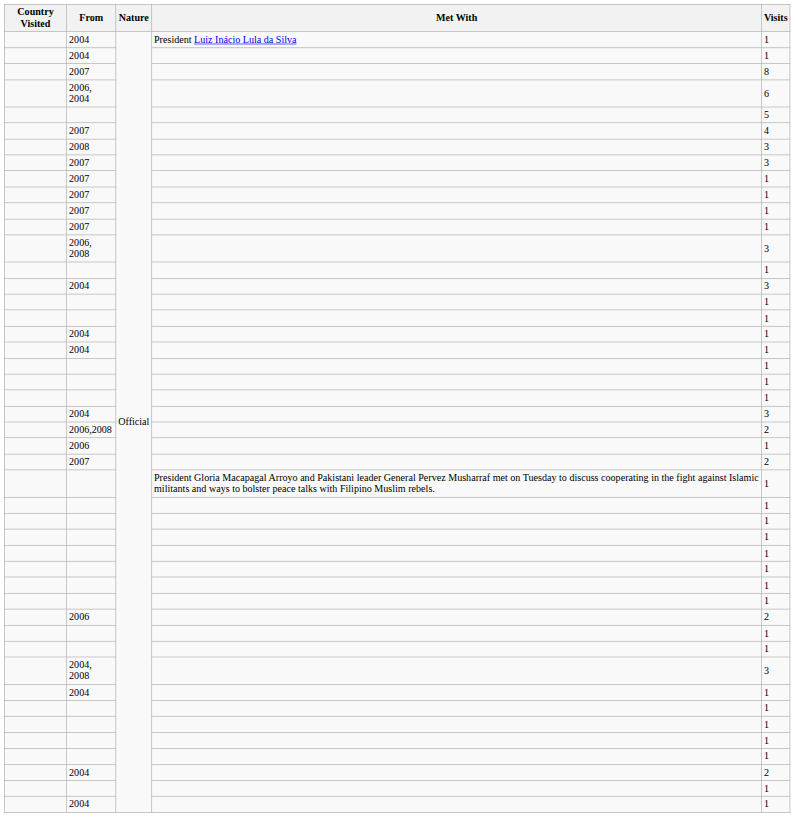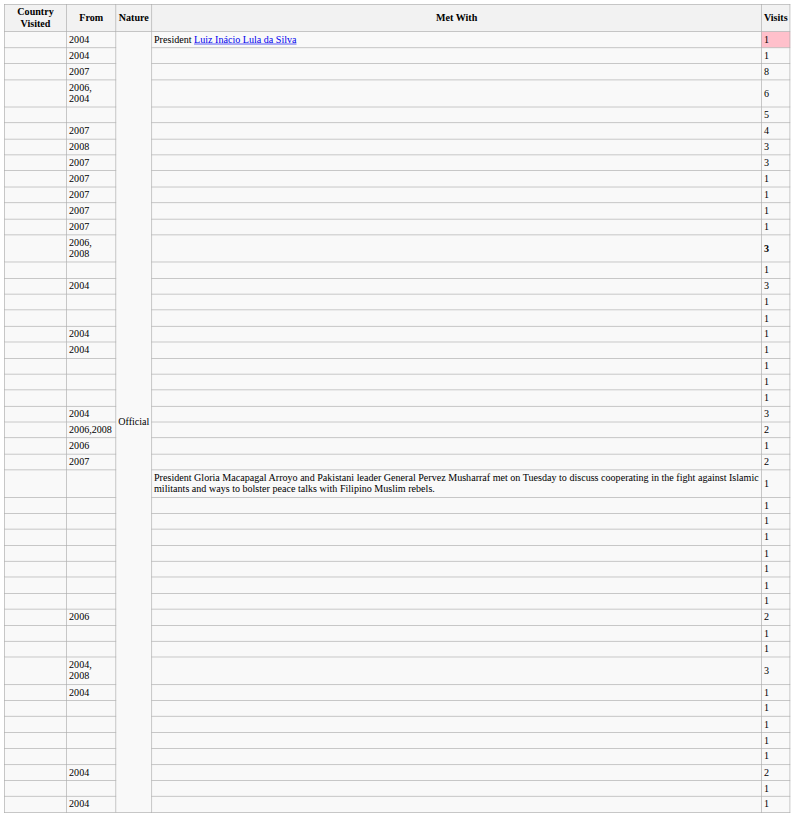(766, 39) no background -> (766, 39) pink background
(766, 248) normal -> (766, 248) bold
